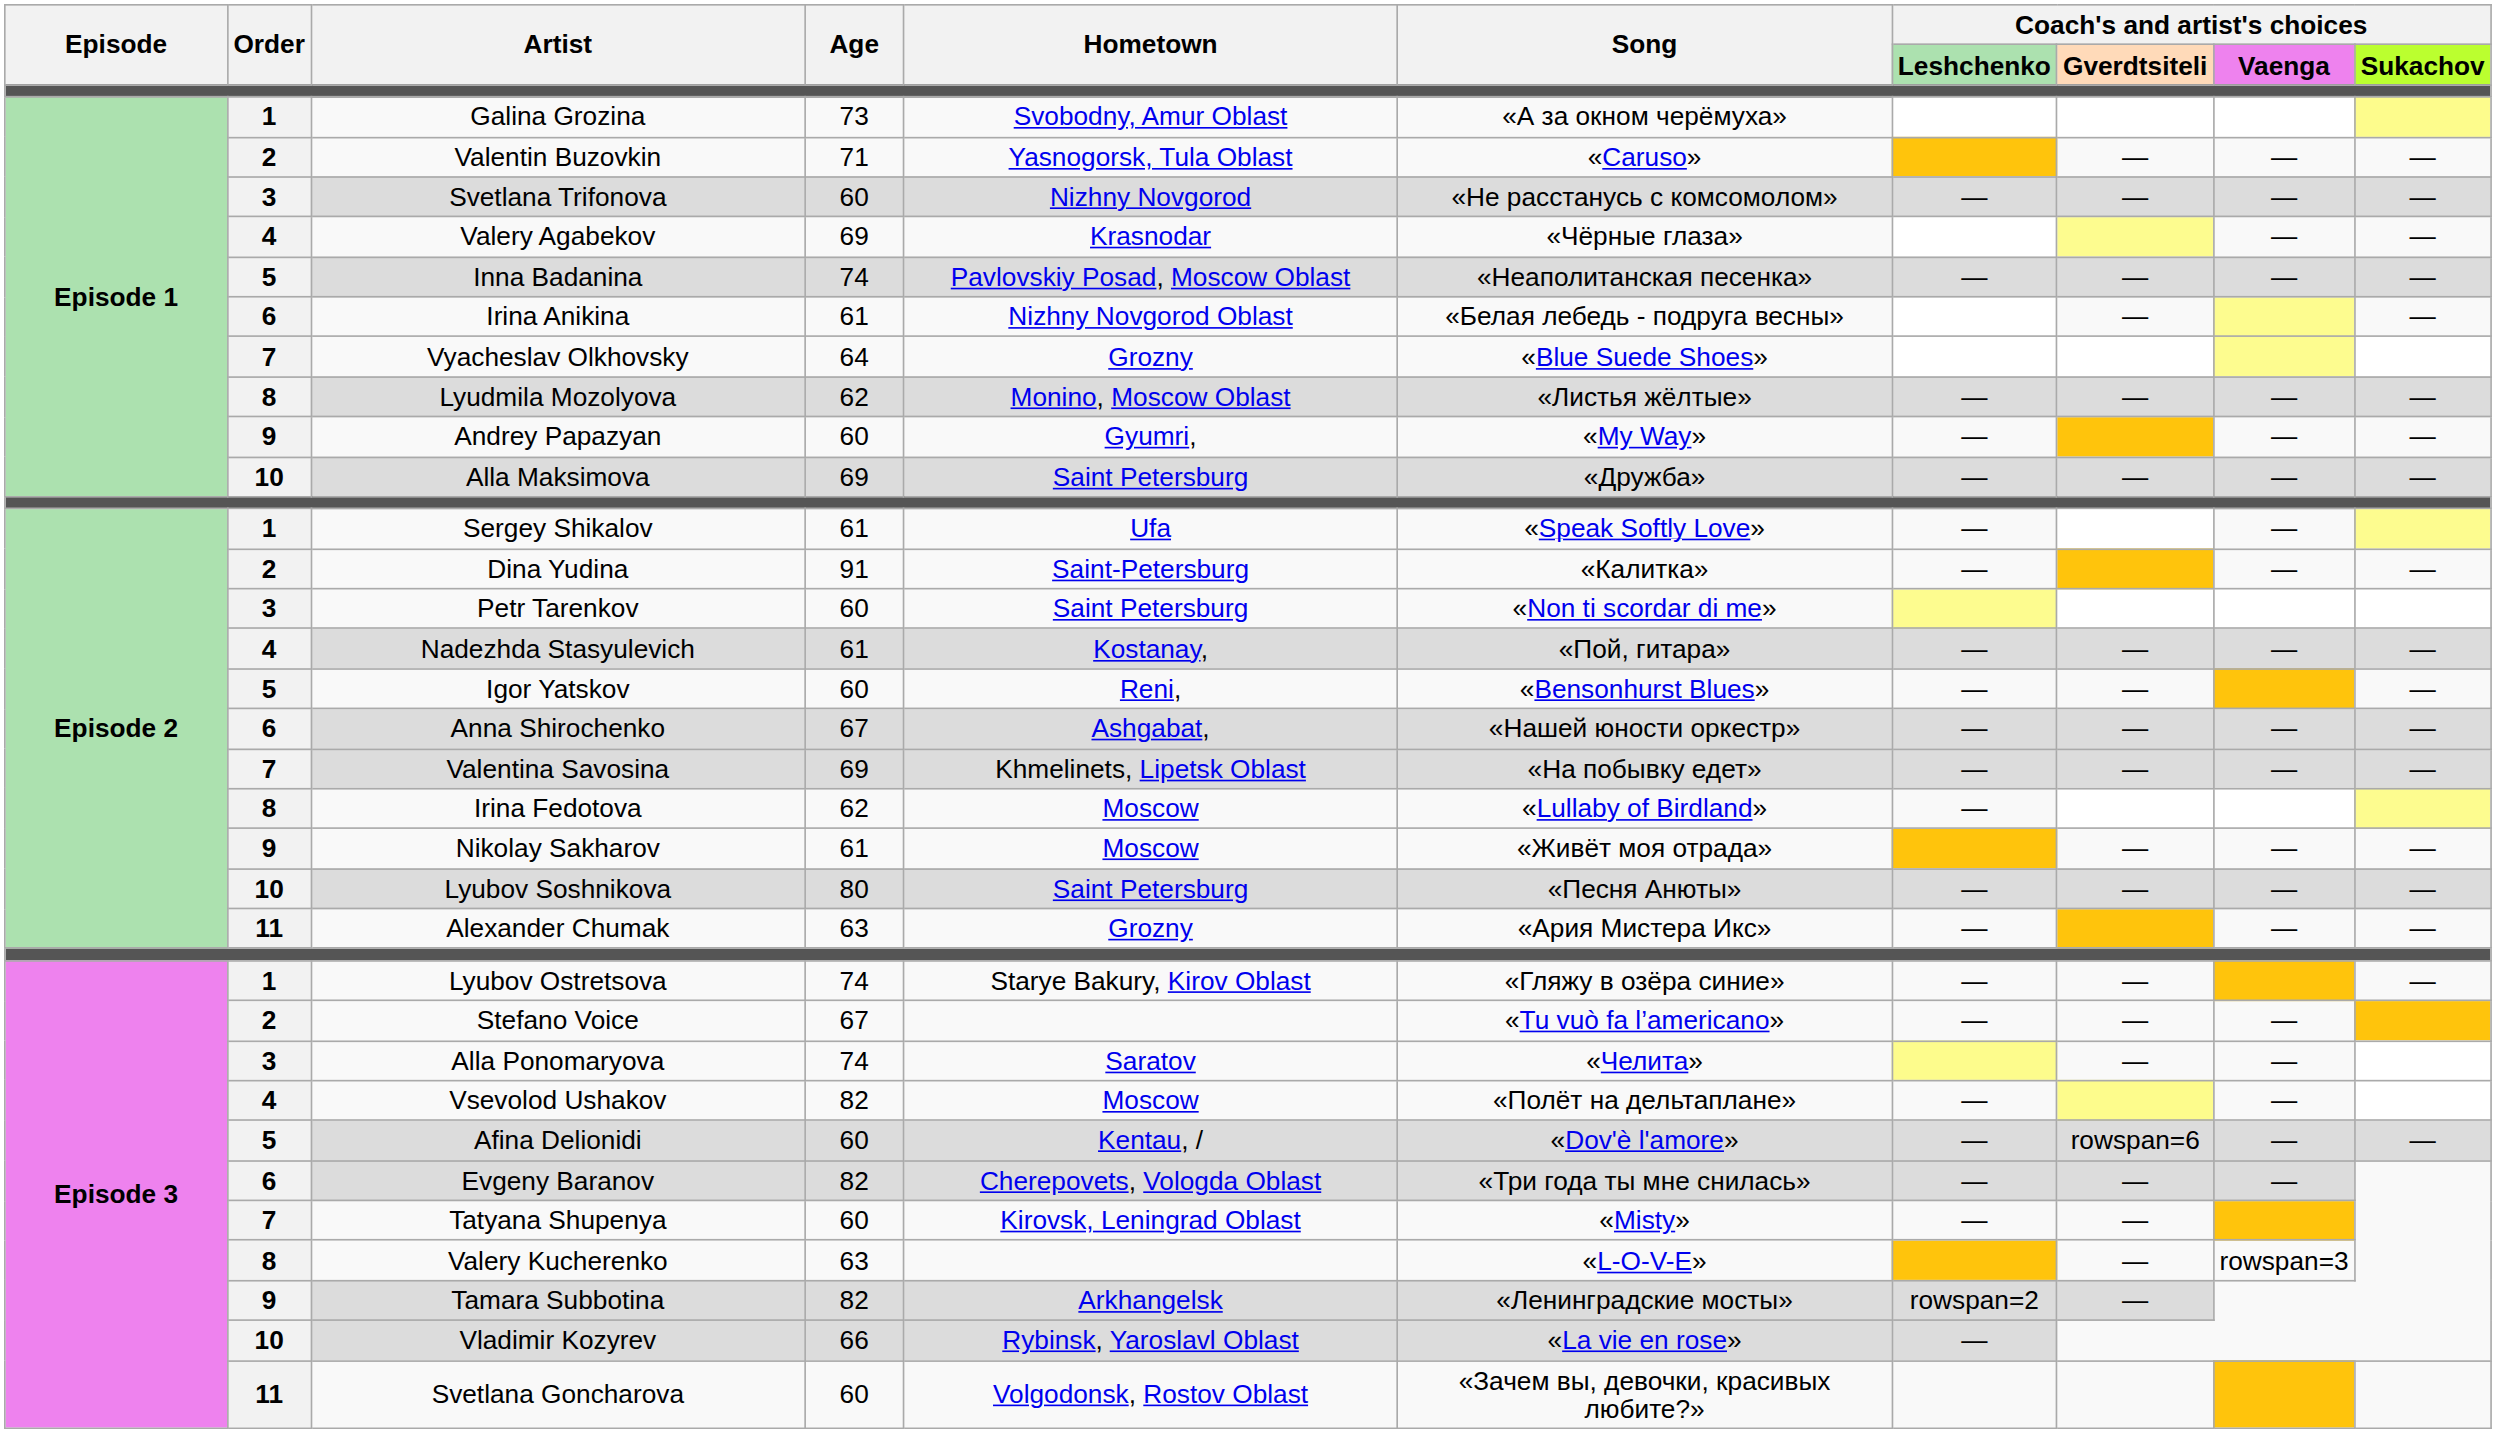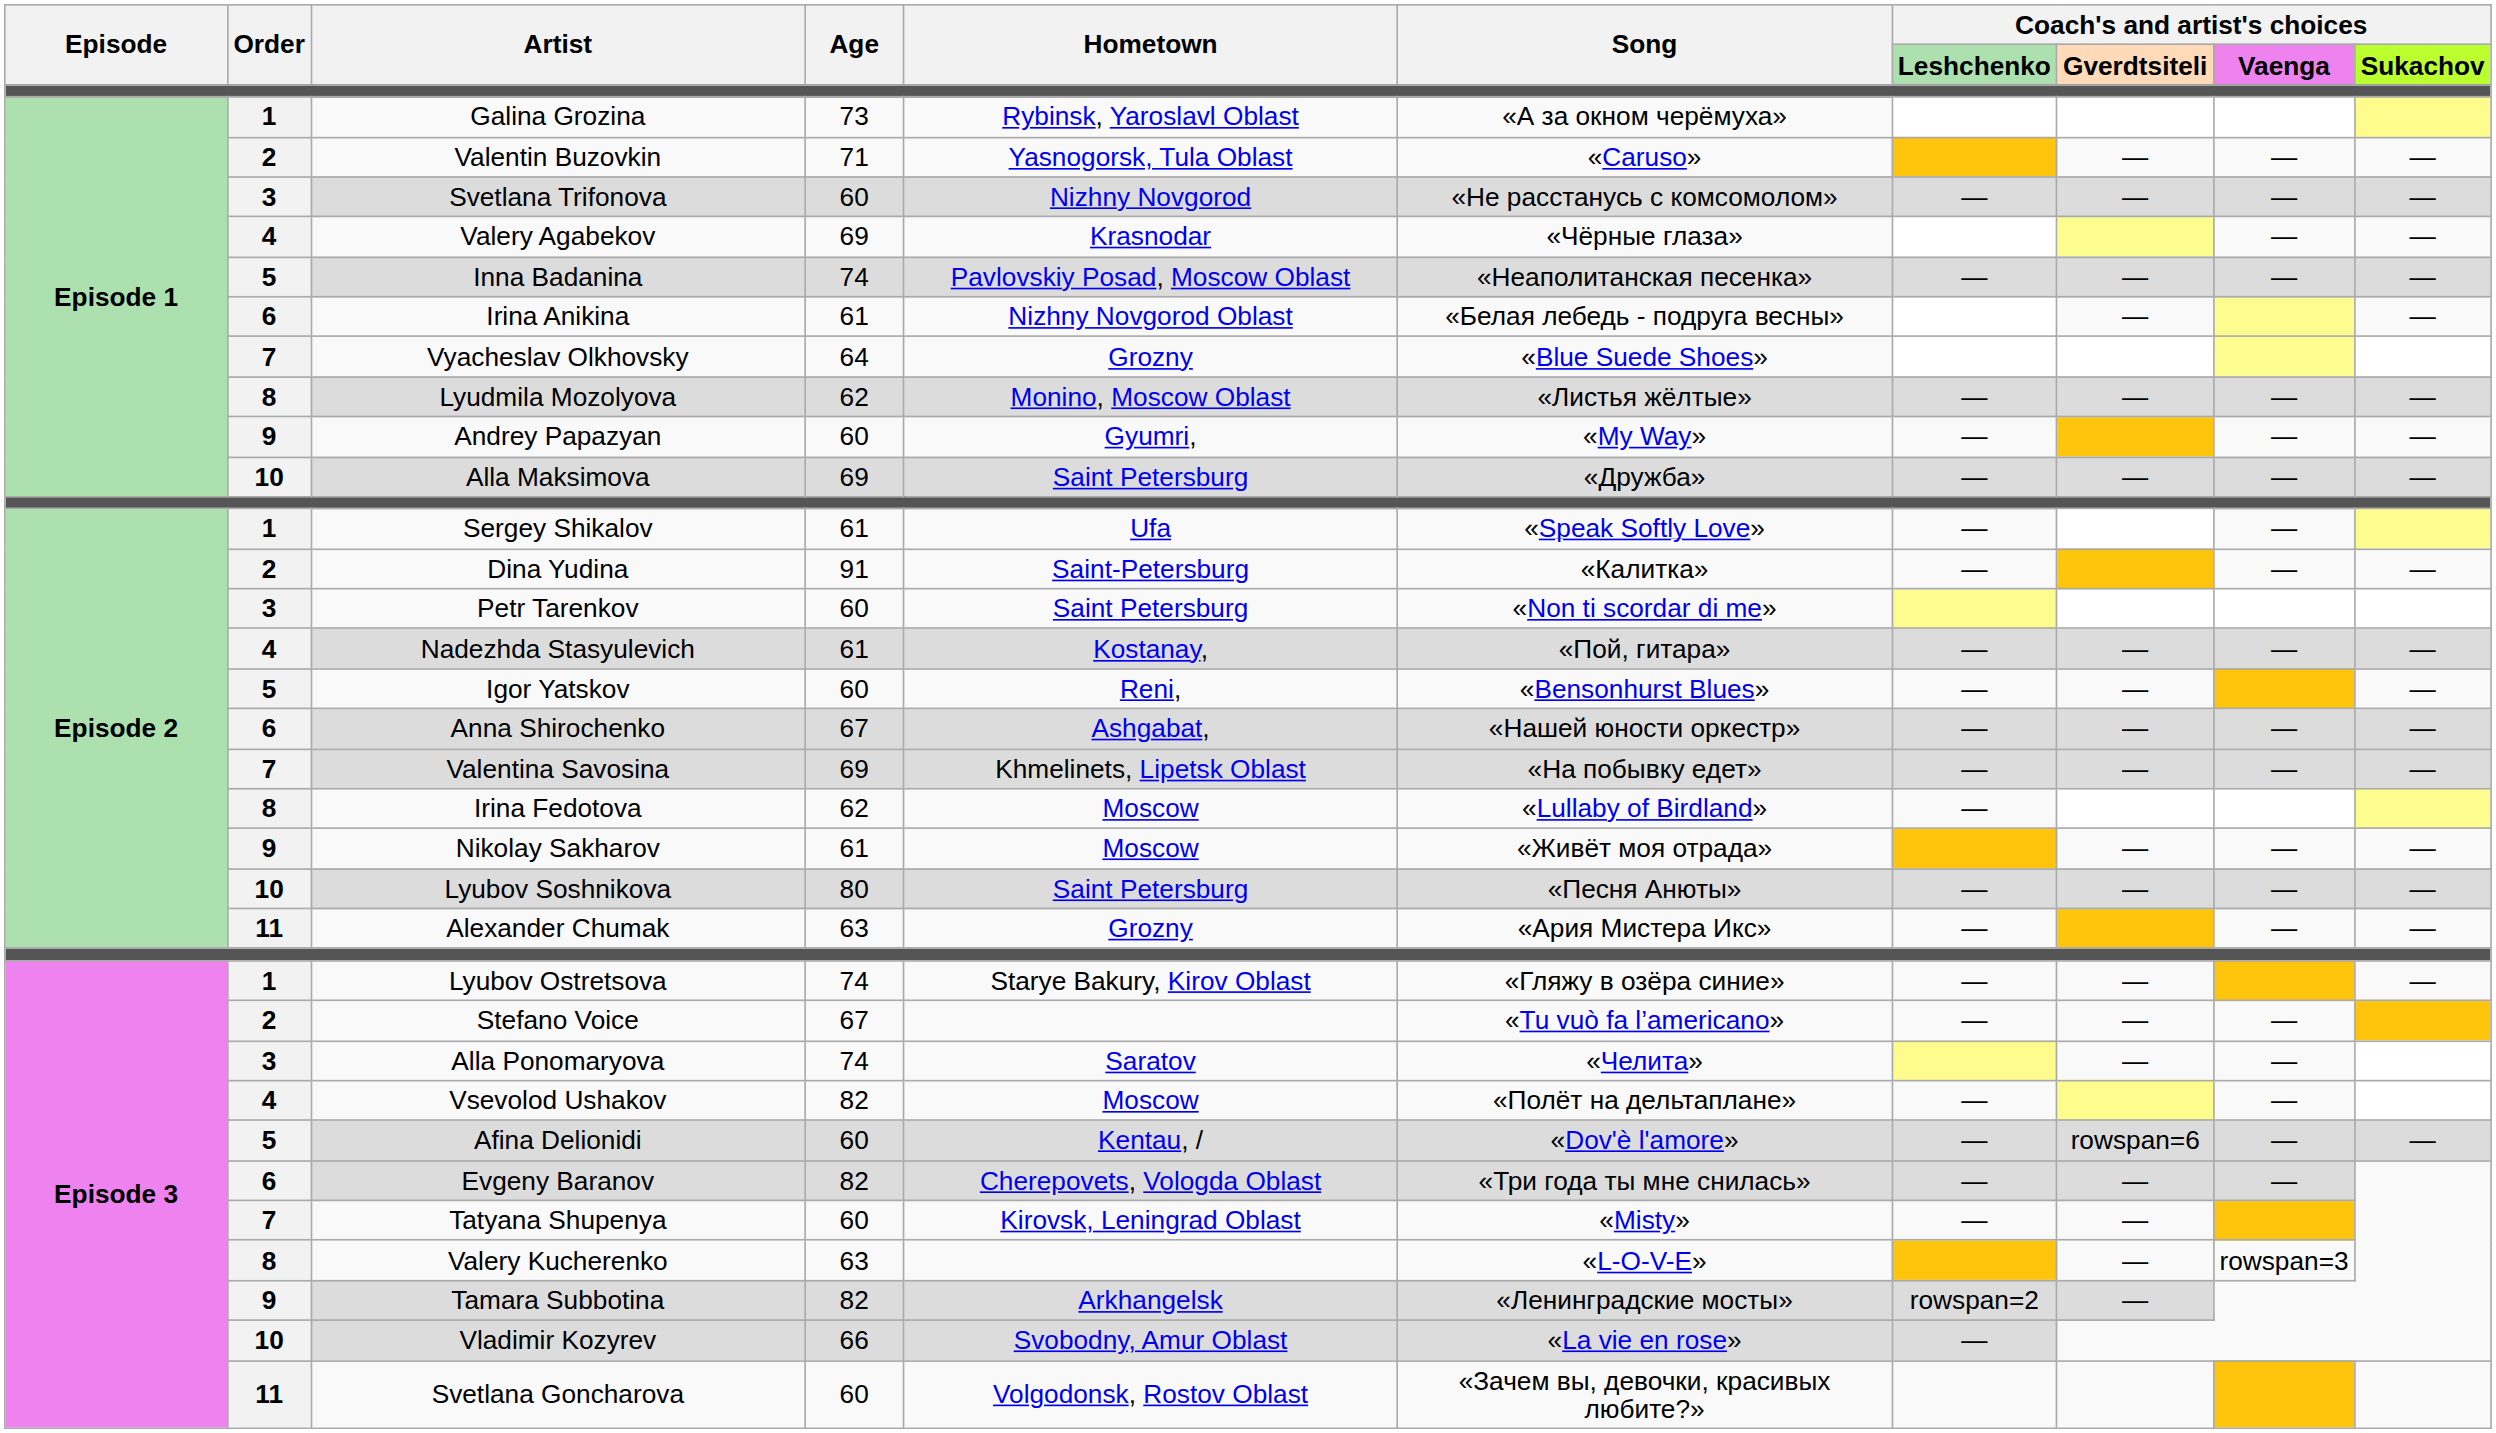(1151, 117) Svobodny, Amur Oblast -> (1151, 117) Rybinsk, Yaroslavl Oblast
(1151, 1340) Rybinsk, Yaroslavl Oblast -> (1151, 1340) Svobodny, Amur Oblast
